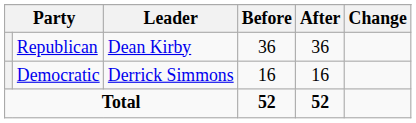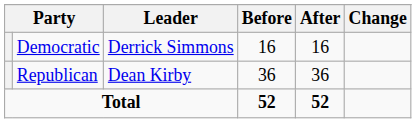rows swapped: (57, 46) <-> (58, 74)
